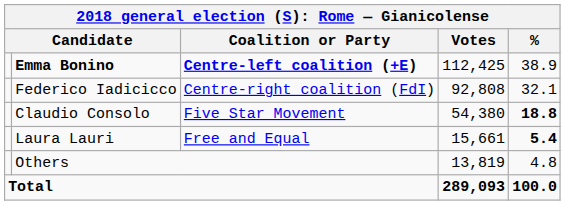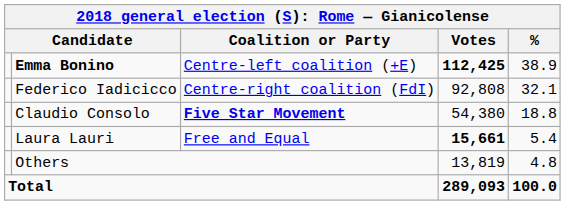(301, 65) bold -> (301, 65) normal
(474, 65) normal -> (474, 65) bold
(265, 114) normal -> (265, 114) bold
(539, 114) bold -> (539, 114) normal
(478, 139) normal -> (478, 139) bold
(544, 139) bold -> (544, 139) normal
